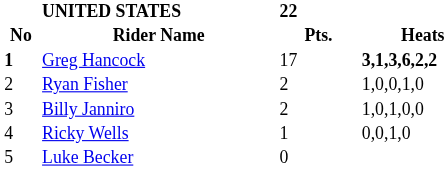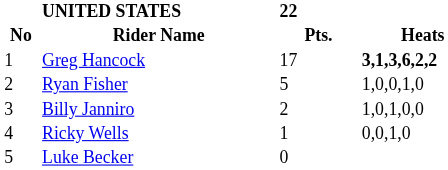(9, 60) bold -> (9, 60) normal
(284, 84) 2 -> (284, 84) 5
